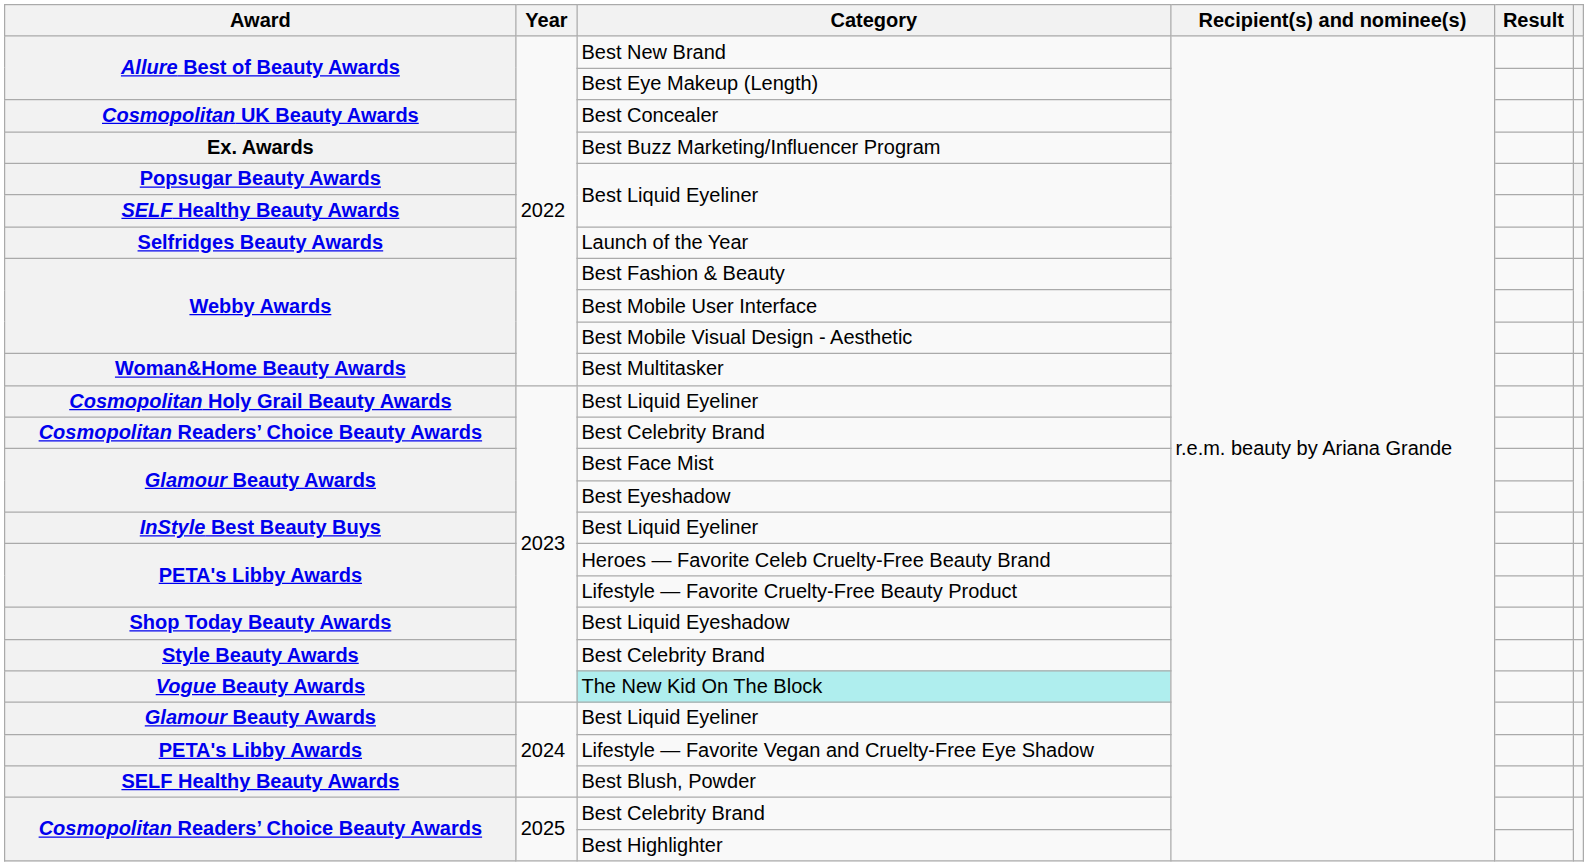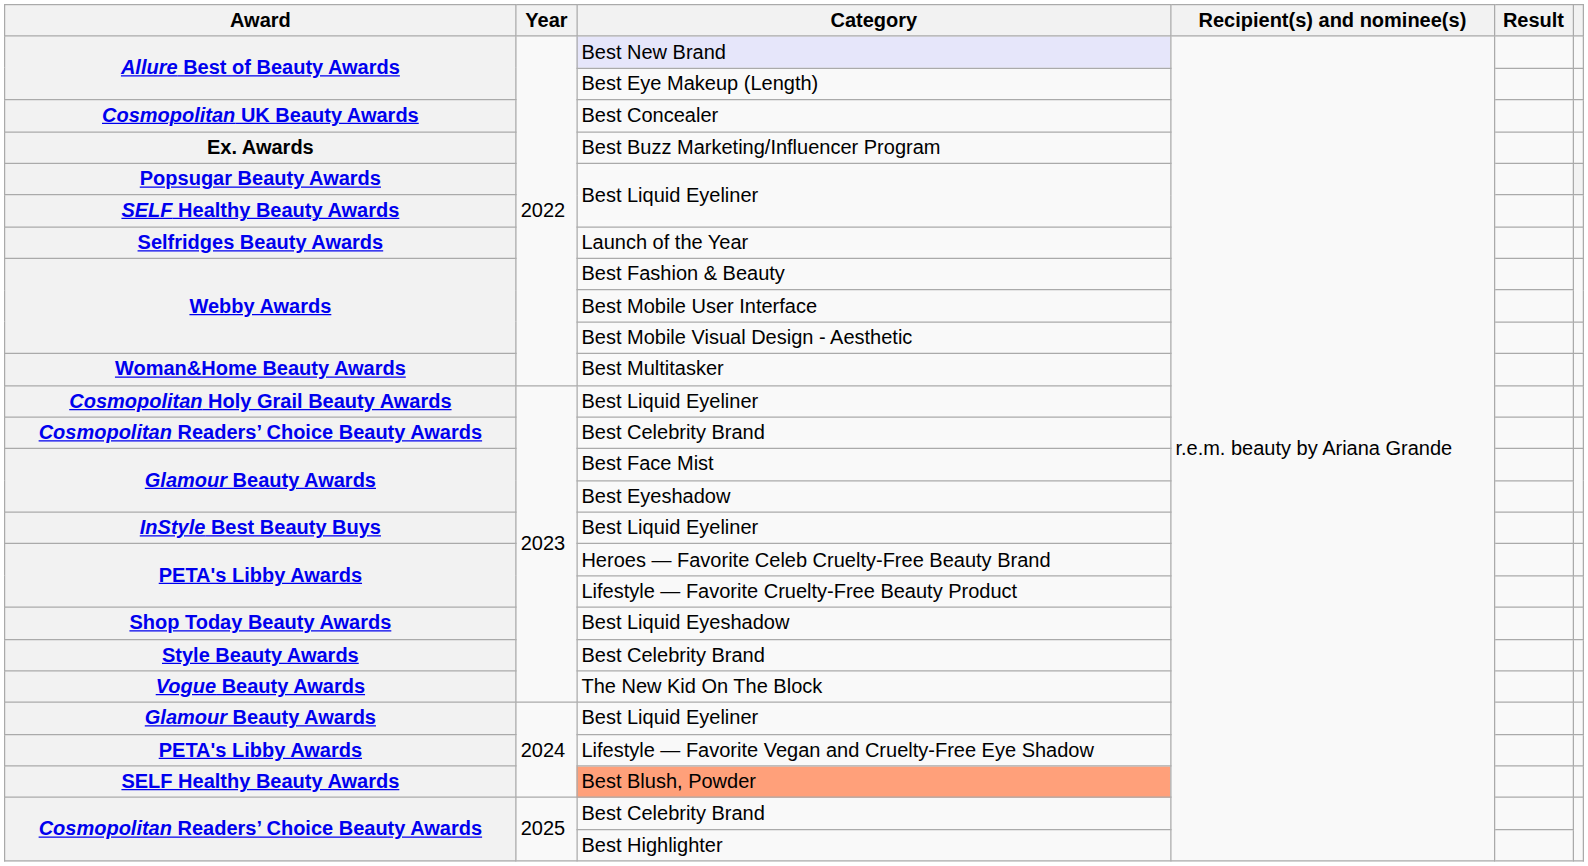(654, 52) no background -> (654, 52) lavender background
(702, 686) paleturquoise background -> (702, 686) no background
(669, 781) no background -> (669, 781) lightsalmon background
